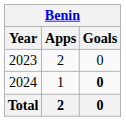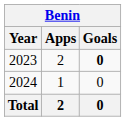(100, 60) normal -> (100, 60) bold
(100, 82) bold -> (100, 82) normal
